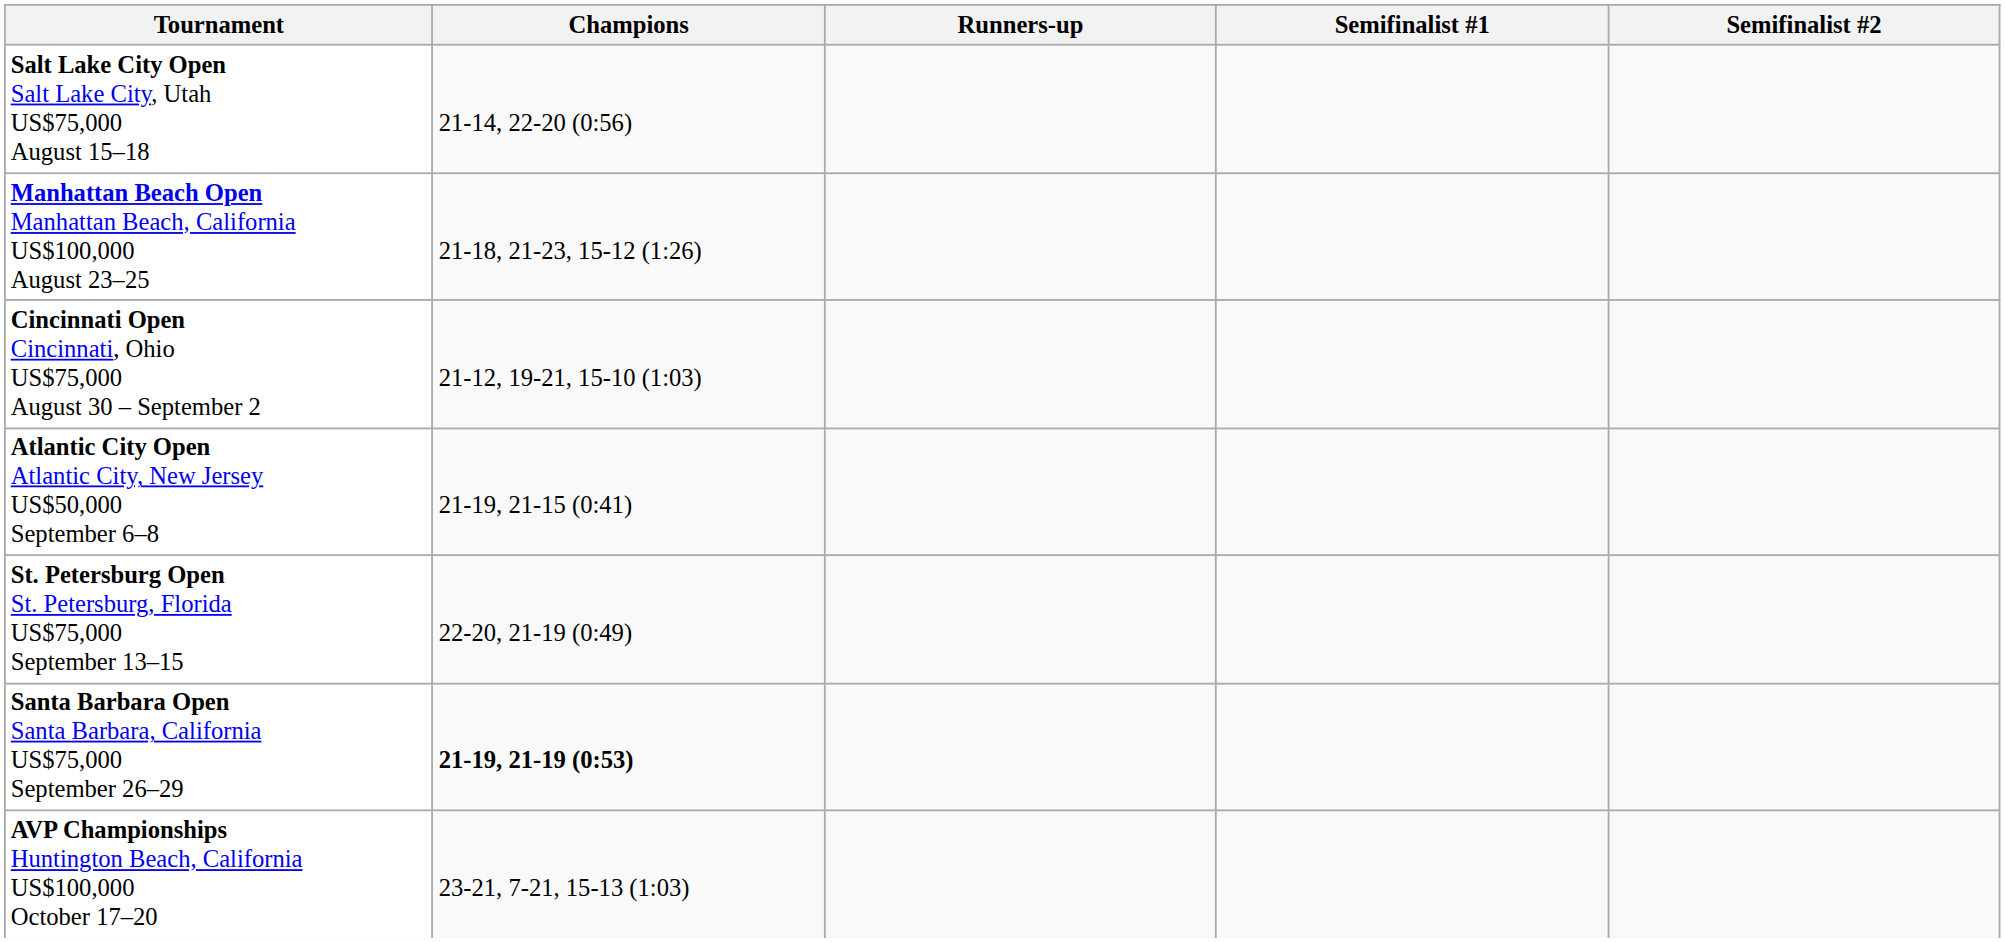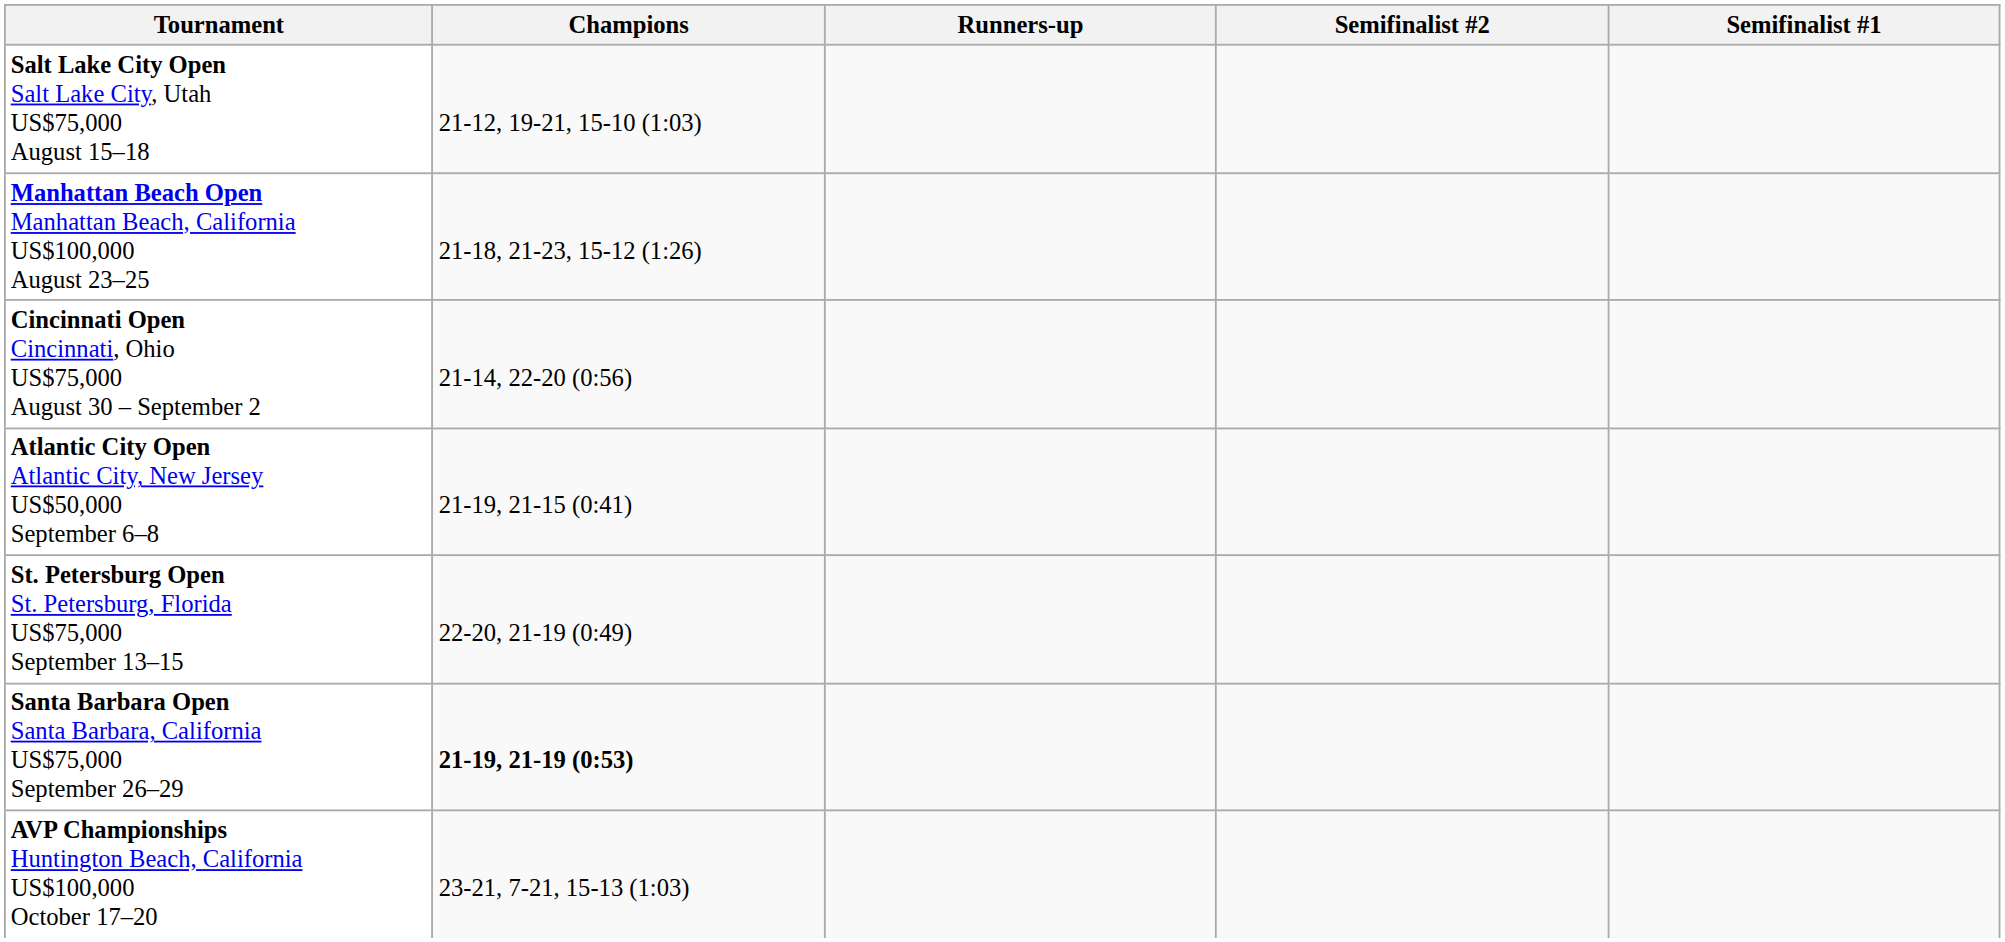columns swapped: (1412, 24) <-> (1804, 24)
(535, 122) 21-14, 22-20 (0:56) -> (570, 122) 21-12, 19-21, 15-10 (1:03)
(570, 377) 21-12, 19-21, 15-10 (1:03) -> (535, 377) 21-14, 22-20 (0:56)
